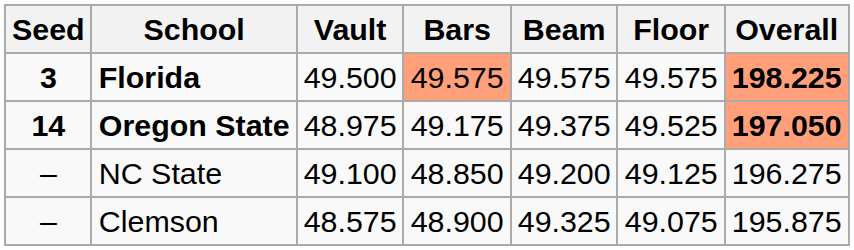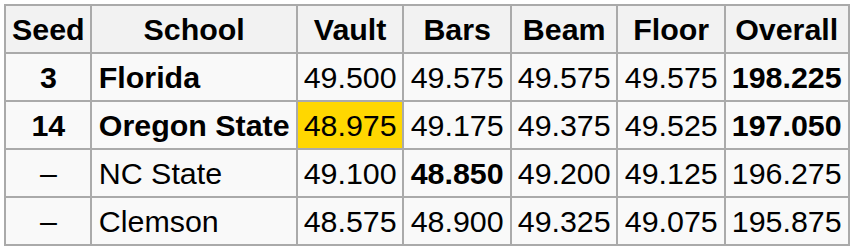(457, 77) lightsalmon background -> (457, 77) no background
(787, 77) lightsalmon background -> (787, 77) no background
(350, 126) no background -> (350, 126) gold background
(787, 126) lightsalmon background -> (787, 126) no background
(457, 174) normal -> (457, 174) bold
